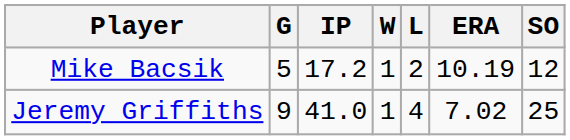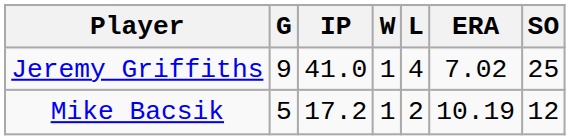rows swapped: (137, 112) <-> (137, 69)
